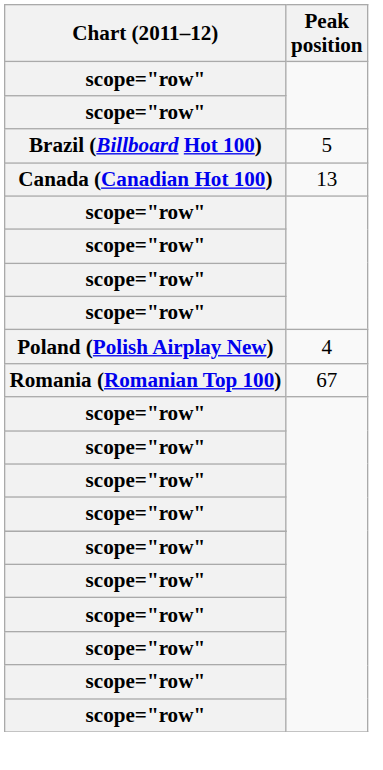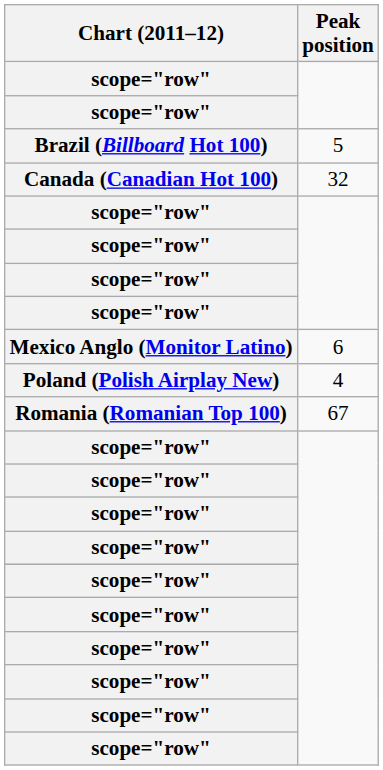(327, 178) 13 -> (338, 178) 32
+ row: (151, 346)
